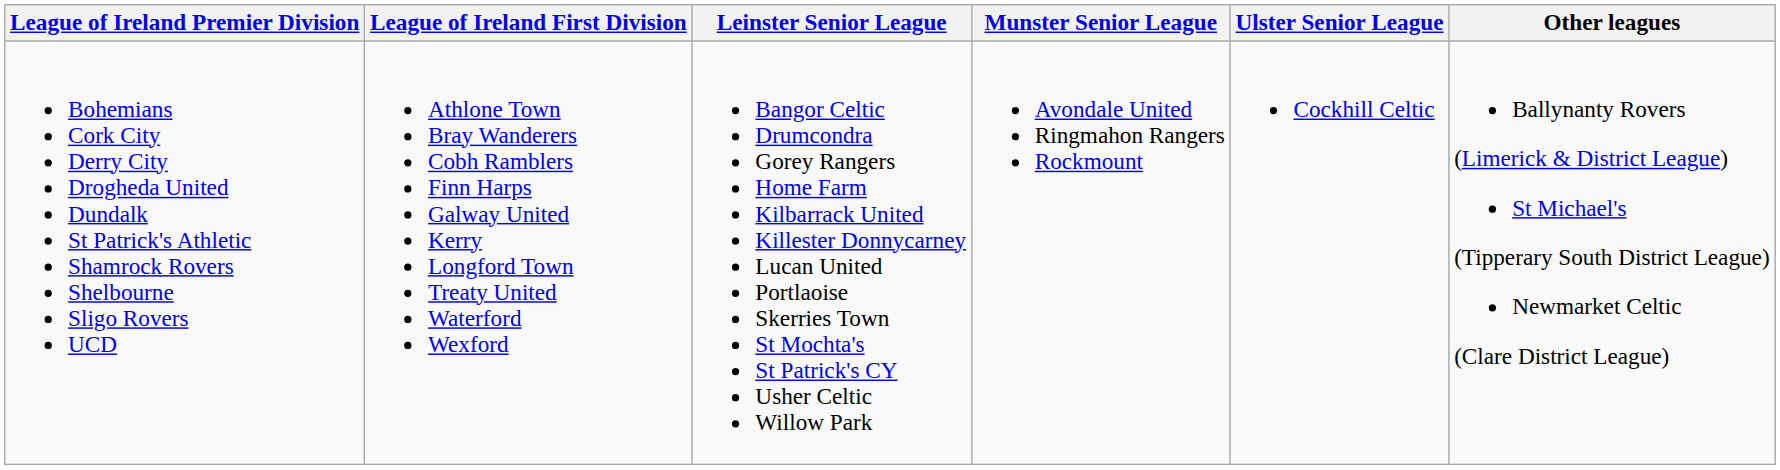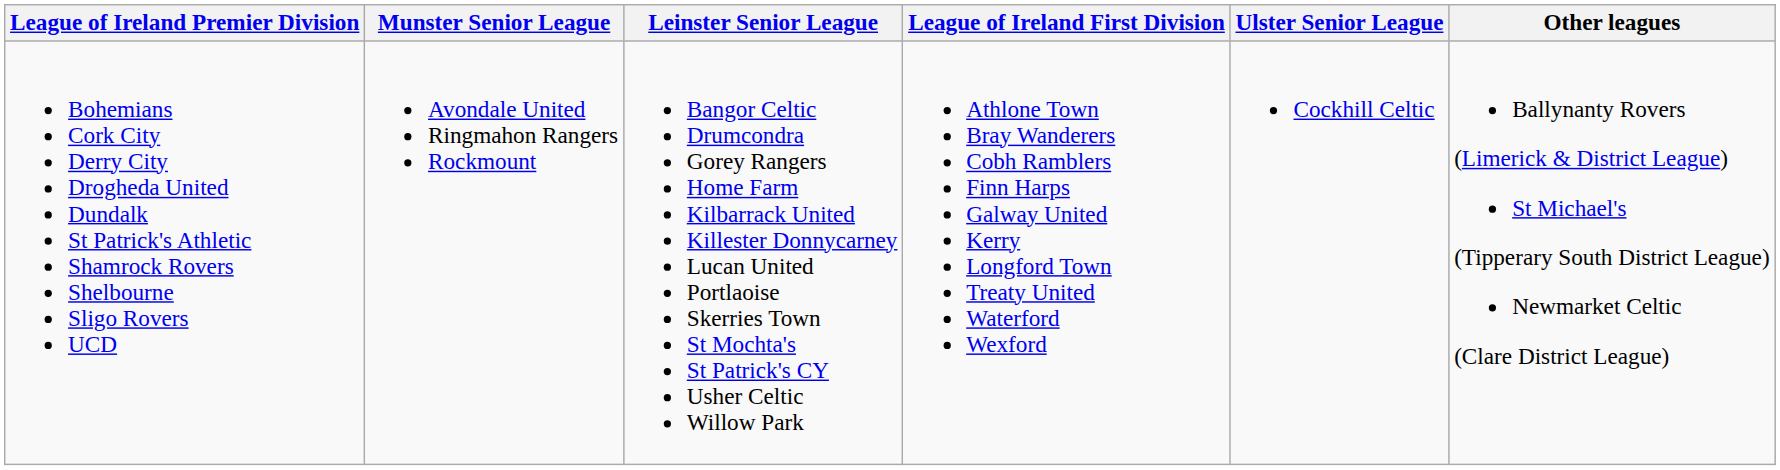columns swapped: (528, 22) <-> (1101, 22)
